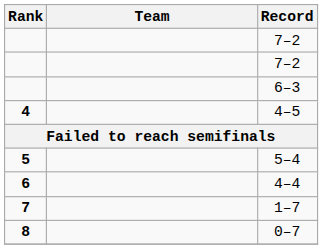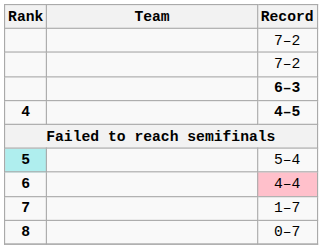(287, 88) normal -> (287, 88) bold
(287, 112) normal -> (287, 112) bold
(26, 160) no background -> (26, 160) paleturquoise background
(287, 184) no background -> (287, 184) pink background
